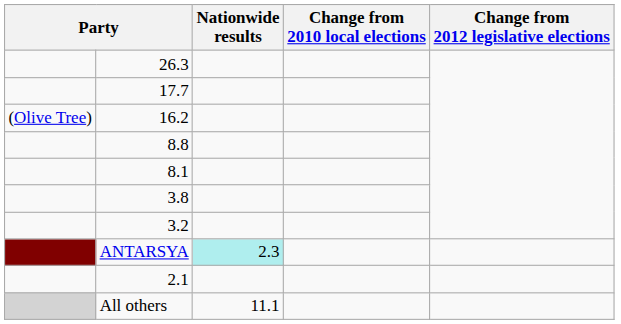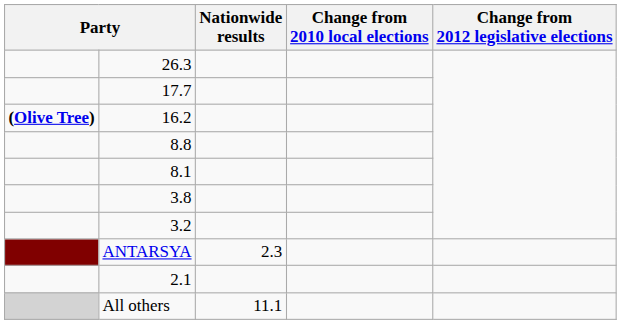(50, 117) normal -> (52, 117) bold
(269, 252) paleturquoise background -> (272, 252) no background
